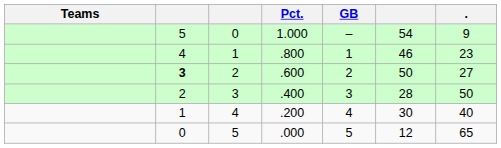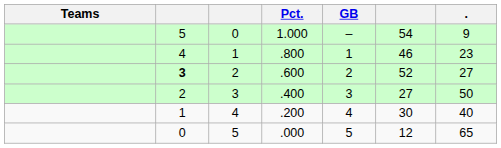(406, 73) 50 -> (406, 73) 52
(406, 93) 28 -> (406, 93) 27
